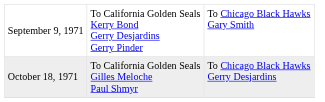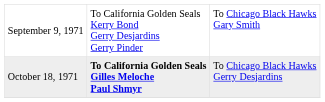(146, 77) normal -> (149, 77) bold
